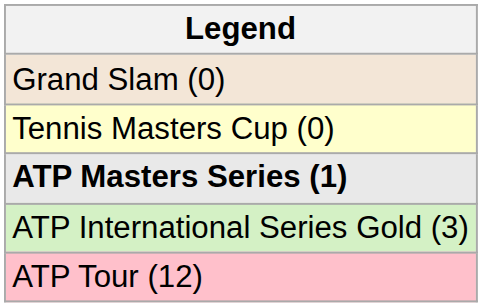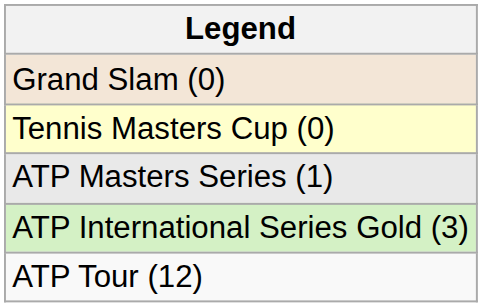(180, 177) bold -> (173, 177) normal
(108, 276) pink background -> (108, 276) no background
